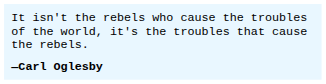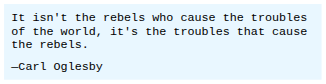(57, 66) bold -> (57, 66) normal
